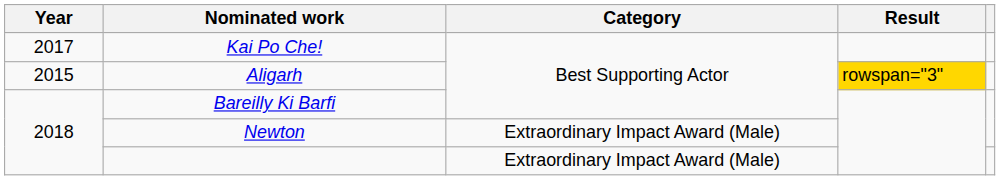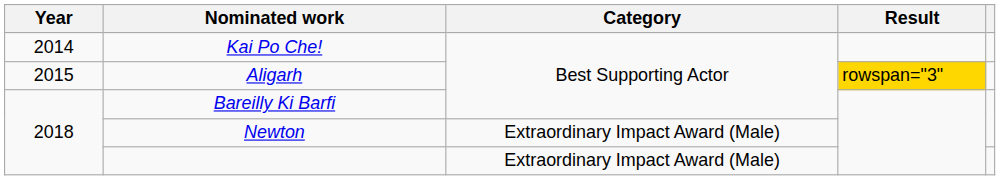(54, 47) 2017 -> (54, 47) 2014
